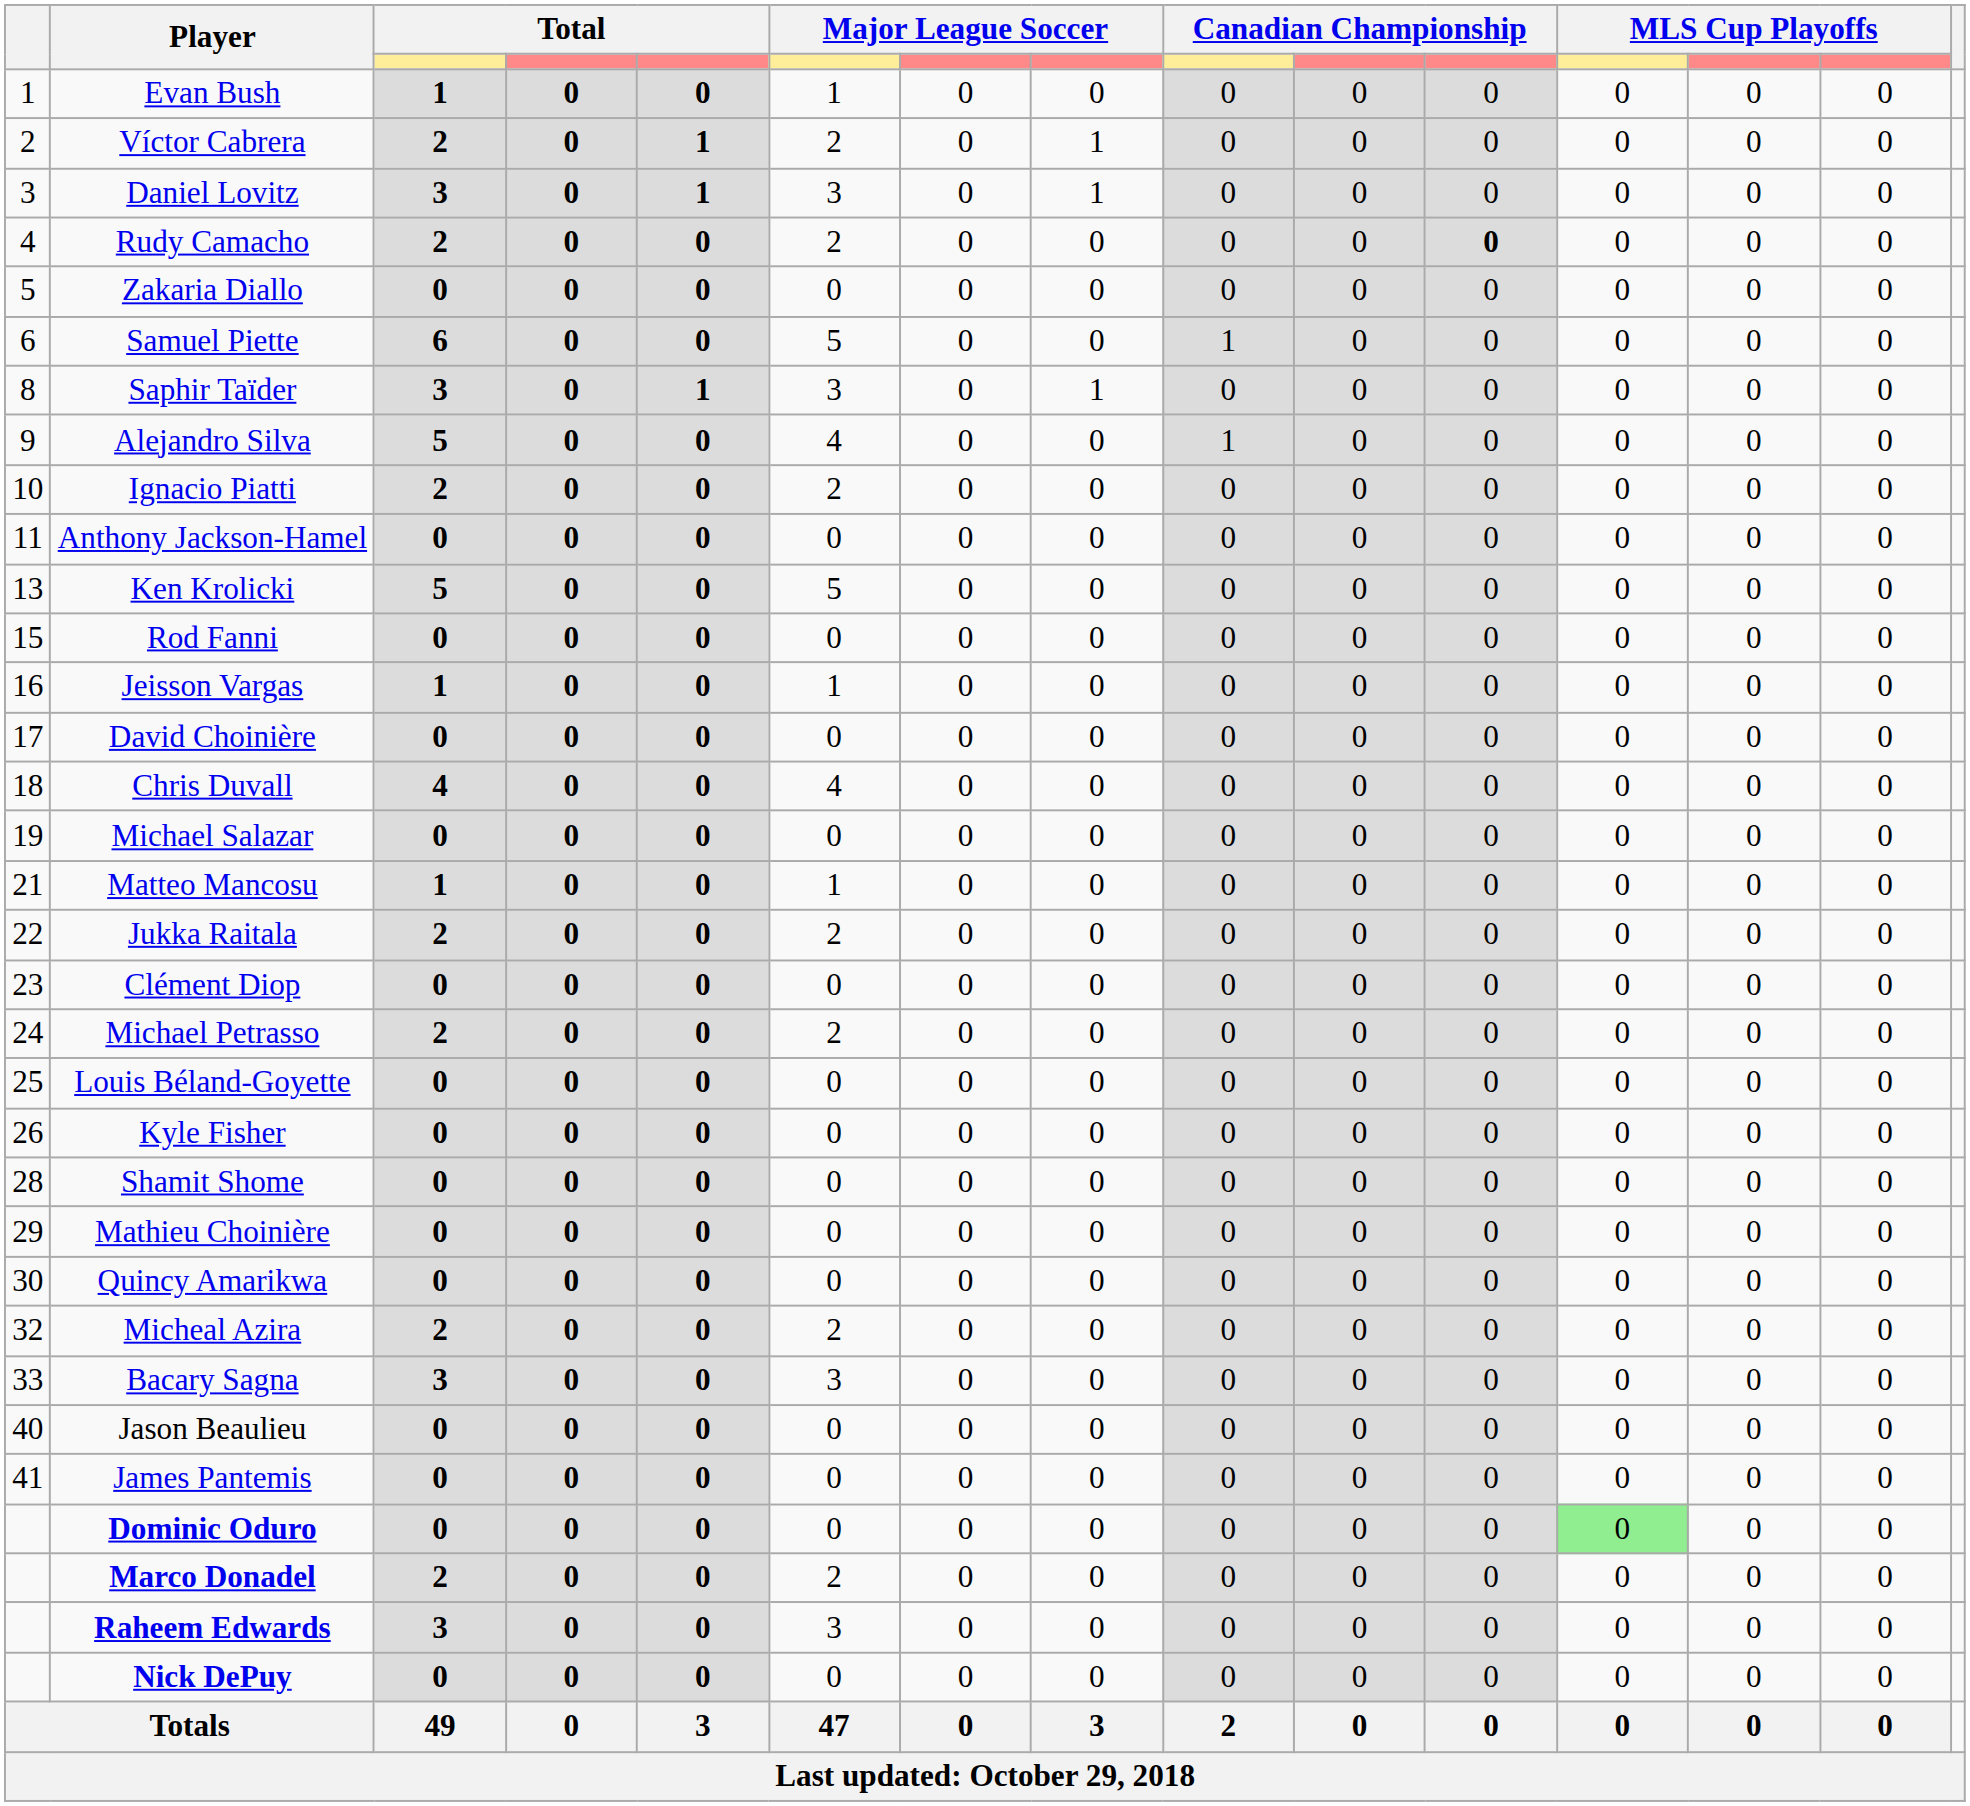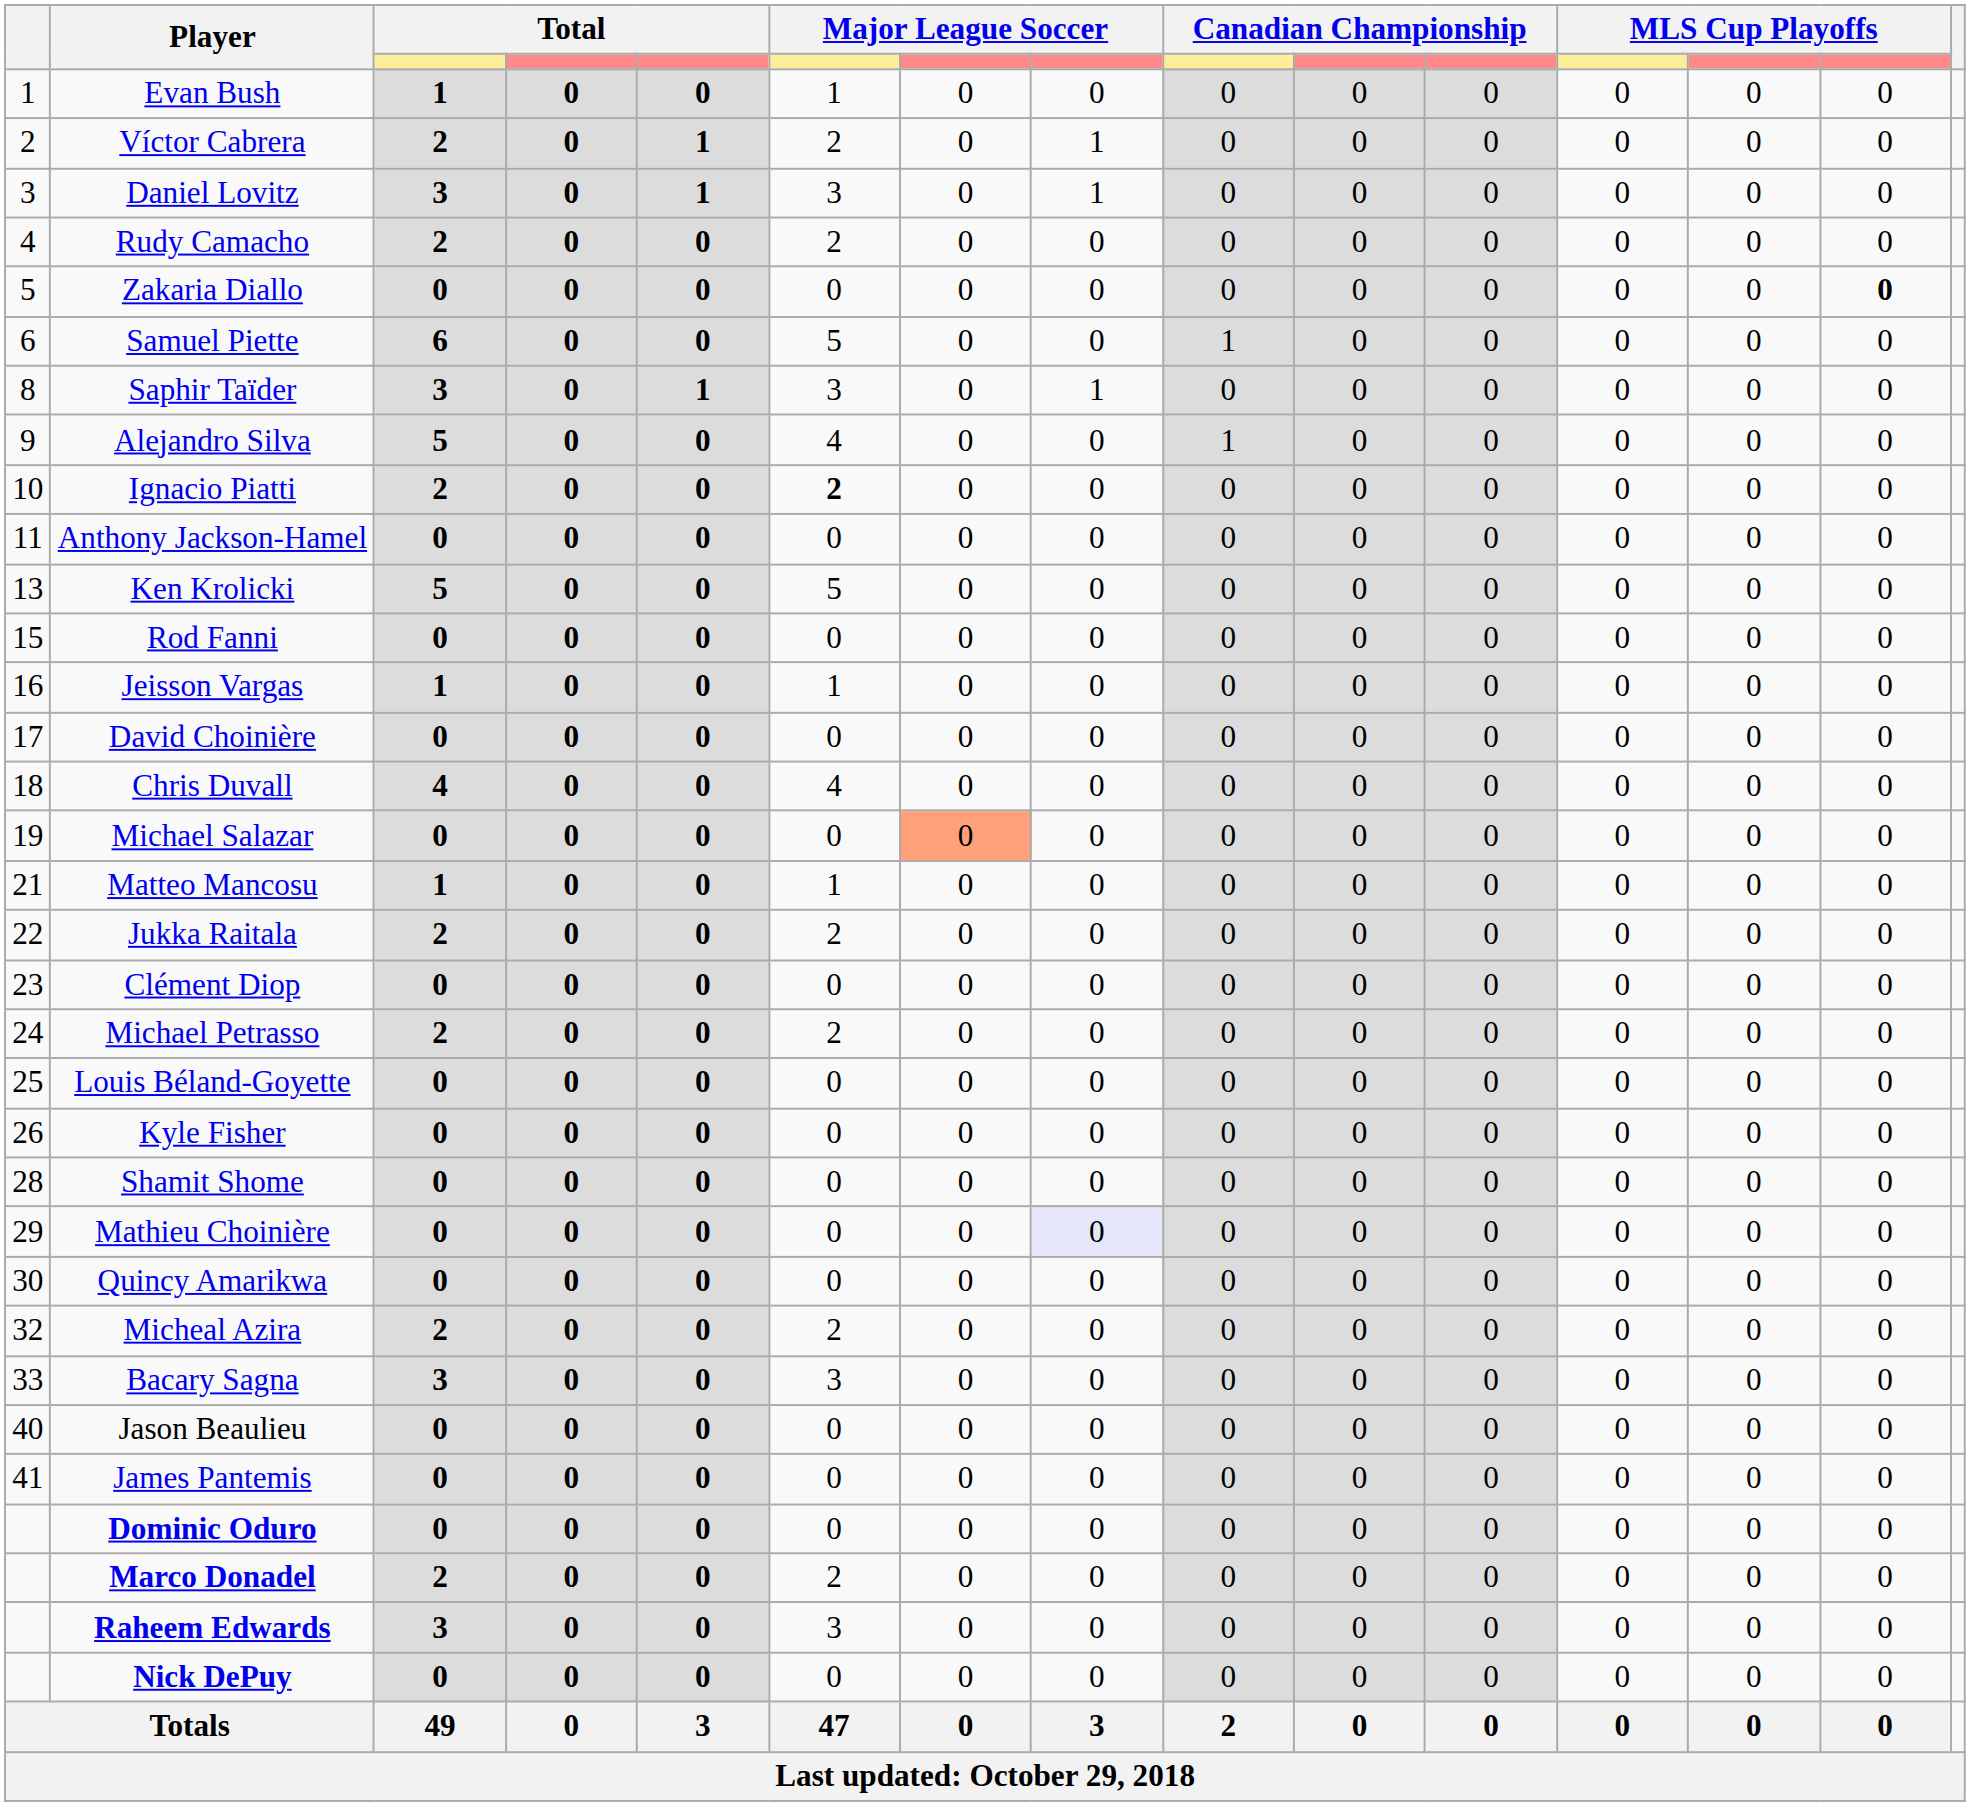(1491, 241) bold -> (1491, 241) normal
(1885, 291) normal -> (1885, 291) bold
(834, 488) normal -> (834, 488) bold
(966, 835) no background -> (966, 835) lightsalmon background
(1097, 1231) no background -> (1097, 1231) lavender background
(1622, 1528) lightgreen background -> (1622, 1528) no background
